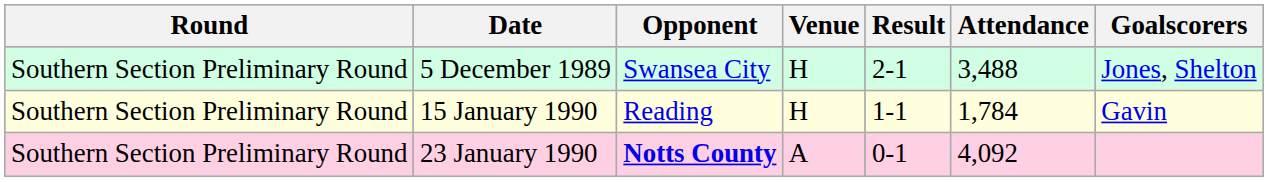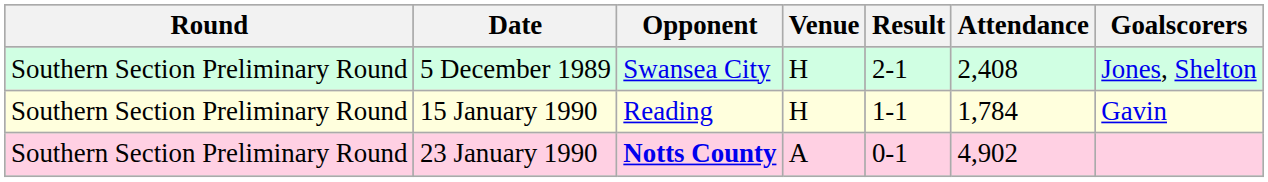(988, 68) 3,488 -> (988, 68) 2,408
(988, 153) 4,092 -> (988, 153) 4,902
